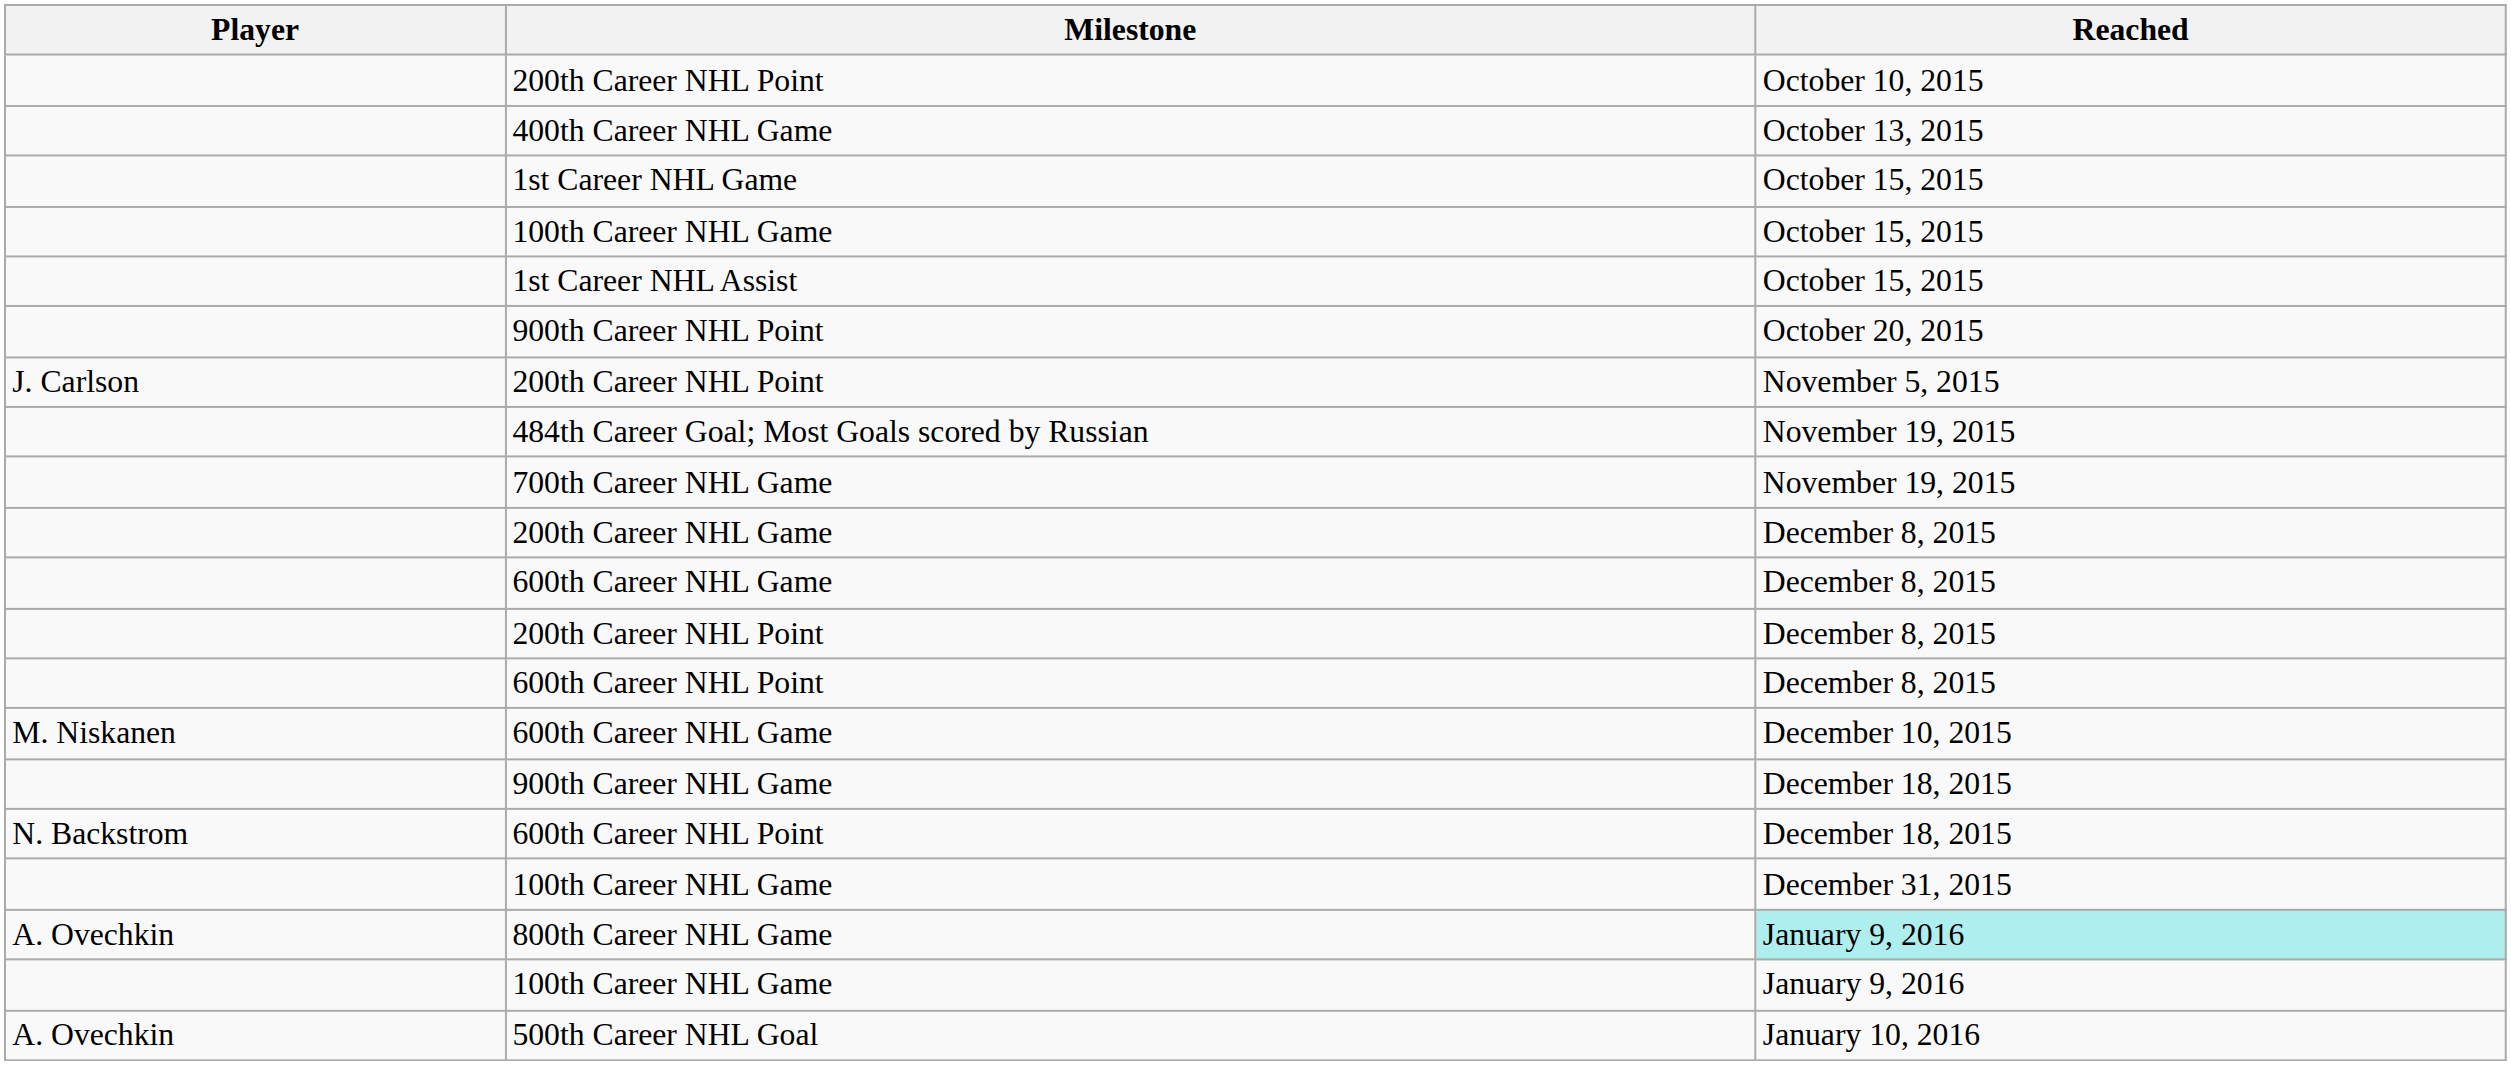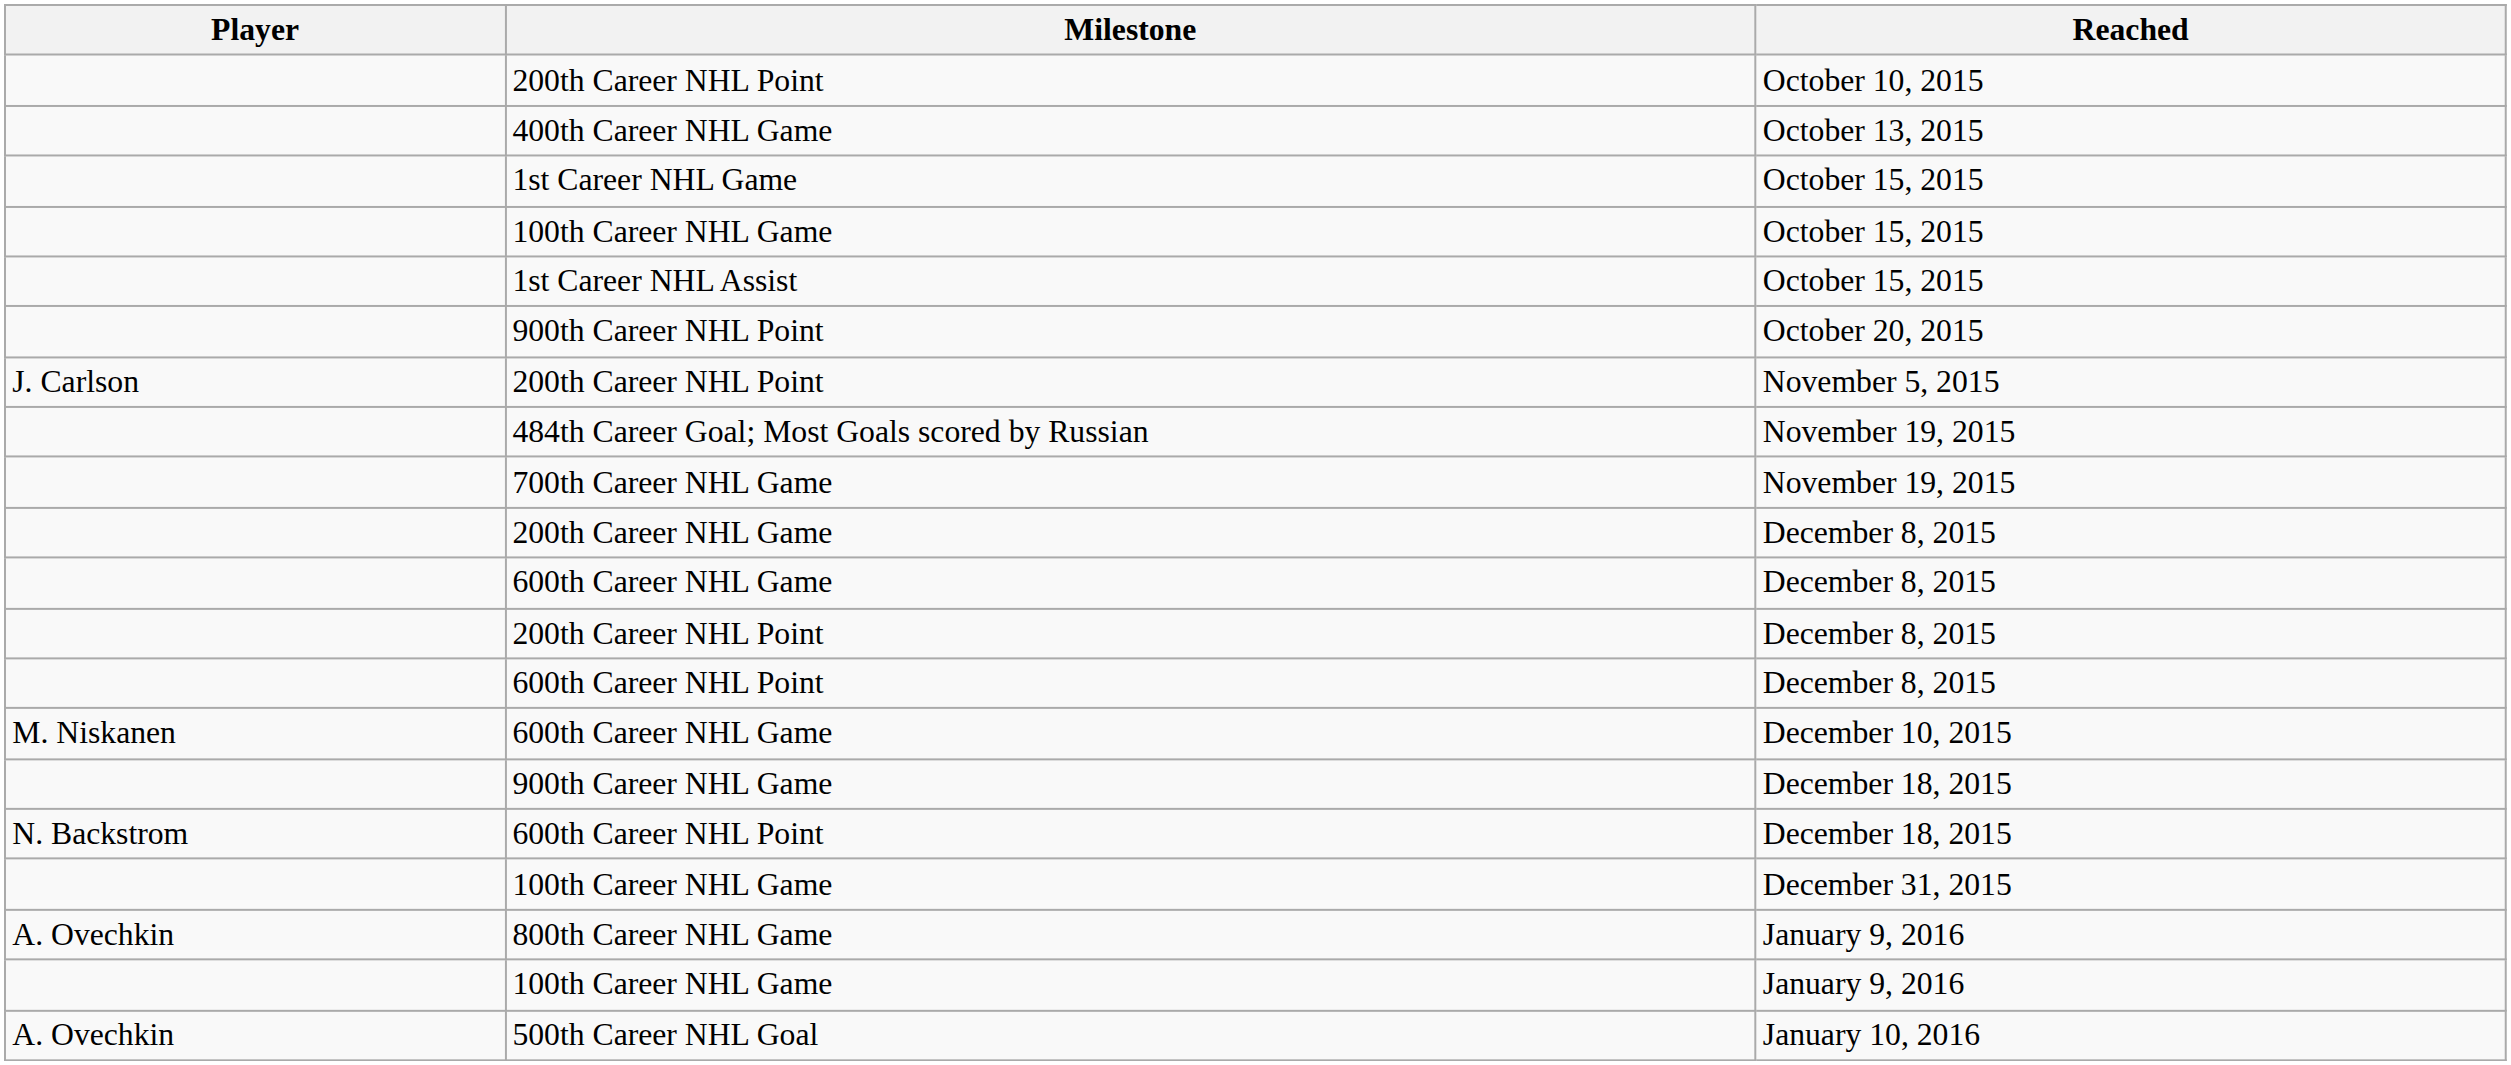(1864, 933) paleturquoise background -> (1864, 933) no background
